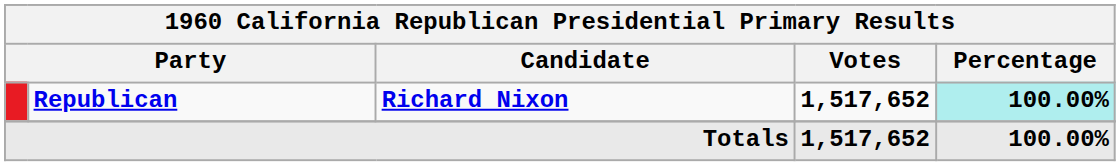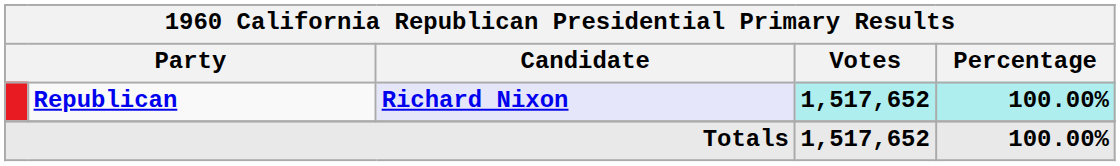(475, 102) no background -> (475, 102) lavender background
(865, 102) no background -> (865, 102) paleturquoise background
